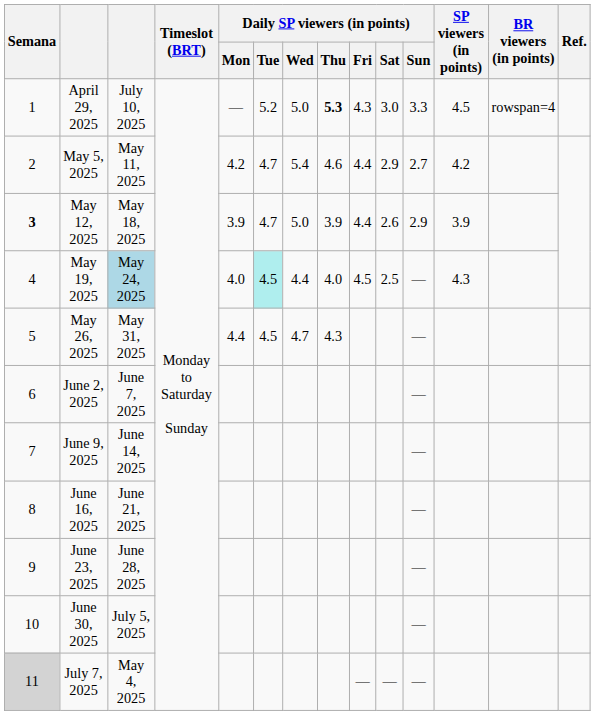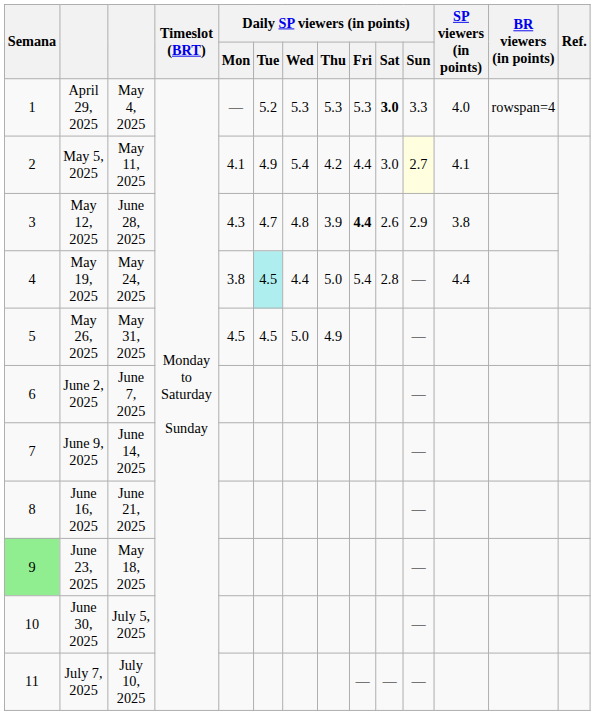(131, 107) July 10, 2025 -> (131, 107) May 4, 2025
(300, 107) 5.0 -> (300, 107) 5.3
(333, 107) bold -> (333, 107) normal
(363, 107) 4.3 -> (363, 107) 5.3
(390, 107) normal -> (390, 107) bold
(461, 107) 4.5 -> (461, 107) 4.0
(236, 165) 4.2 -> (236, 165) 4.1
(268, 165) 4.7 -> (268, 165) 4.9
(333, 165) 4.6 -> (333, 165) 4.2
(390, 165) 2.9 -> (390, 165) 3.0
(419, 165) no background -> (419, 165) lightyellow background
(461, 165) 4.2 -> (461, 165) 4.1
(32, 222) bold -> (32, 222) normal
(131, 222) May 18, 2025 -> (131, 222) June 28, 2025
(236, 222) 3.9 -> (236, 222) 4.3
(300, 222) 5.0 -> (300, 222) 4.8
(363, 222) normal -> (363, 222) bold
(461, 222) 3.9 -> (461, 222) 3.8
(131, 279) lightblue background -> (131, 279) no background
(236, 279) 4.0 -> (236, 279) 3.8
(333, 279) 4.0 -> (333, 279) 5.0
(363, 279) 4.5 -> (363, 279) 5.4
(390, 279) 2.5 -> (390, 279) 2.8
(461, 279) 4.3 -> (461, 279) 4.4
(236, 337) 4.4 -> (236, 337) 4.5
(300, 337) 4.7 -> (300, 337) 5.0
(333, 337) 4.3 -> (333, 337) 4.9
(32, 566) no background -> (32, 566) lightgreen background
(131, 566) June 28, 2025 -> (131, 566) May 18, 2025
(32, 681) lightgrey background -> (32, 681) no background
(131, 681) May 4, 2025 -> (131, 681) July 10, 2025
